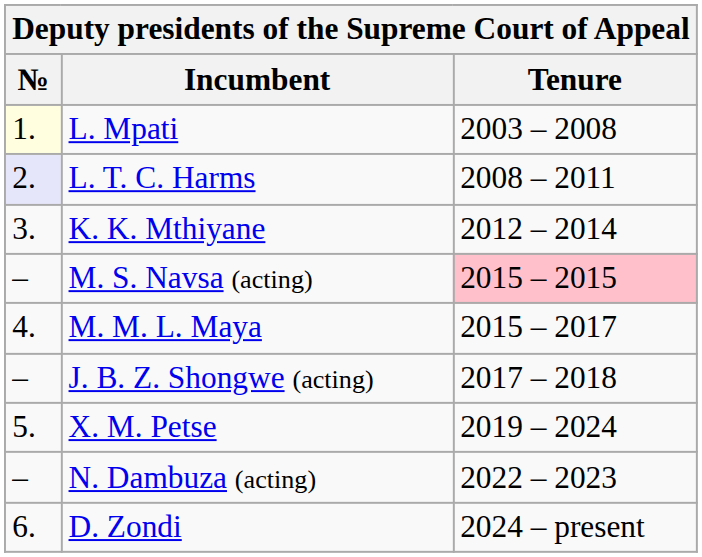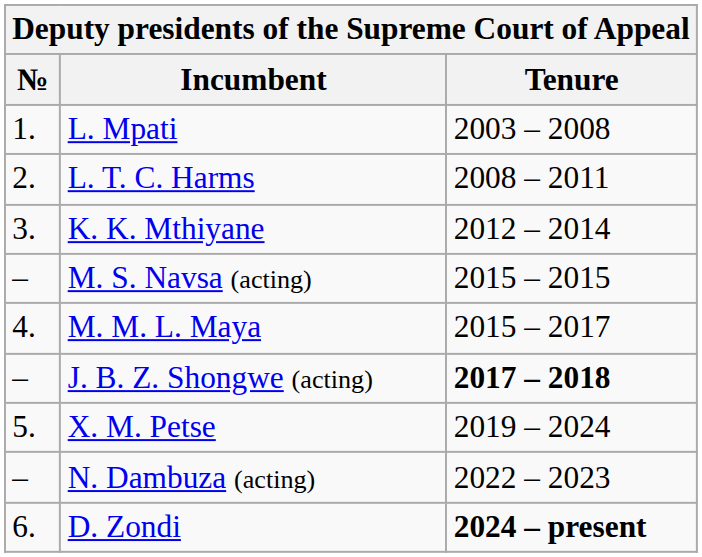(24, 128) lightyellow background -> (24, 128) no background
(24, 178) lavender background -> (24, 178) no background
(539, 278) pink background -> (532, 278) no background
(539, 377) normal -> (532, 377) bold
(552, 526) normal -> (550, 526) bold
